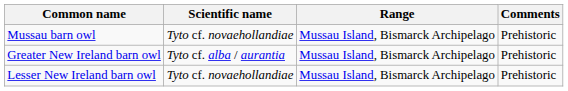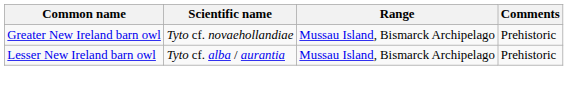- row: (51, 34)
(226, 55) Tyto cf. alba / aurantia -> (230, 34) Tyto cf. novaehollandiae
(230, 75) Tyto cf. novaehollandiae -> (226, 55) Tyto cf. alba / aurantia
